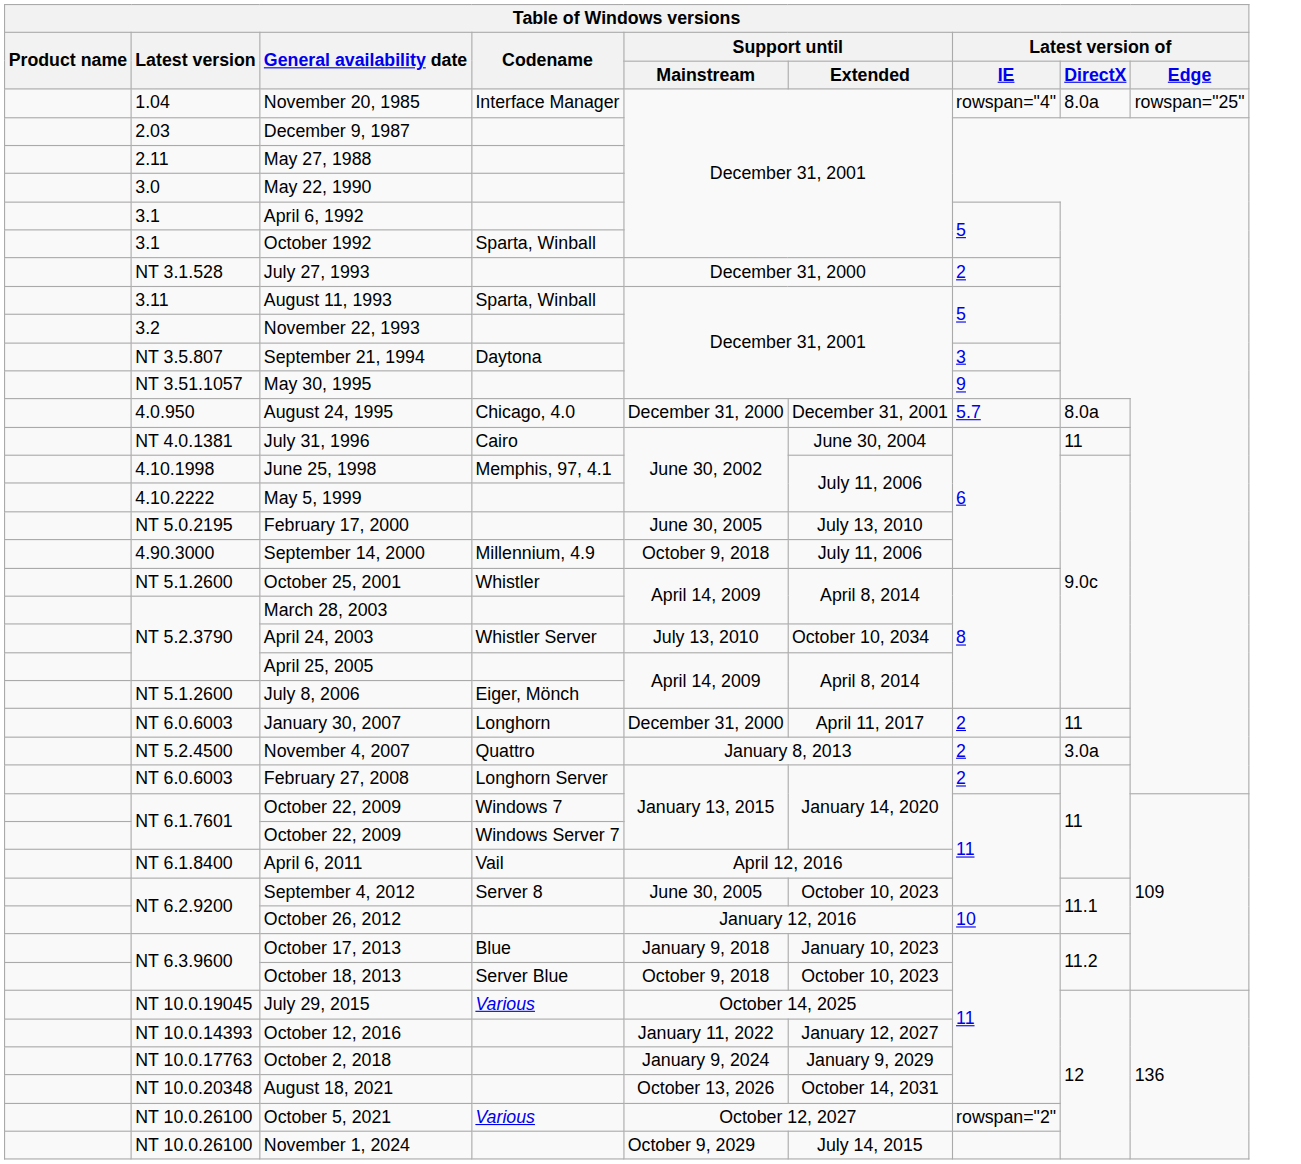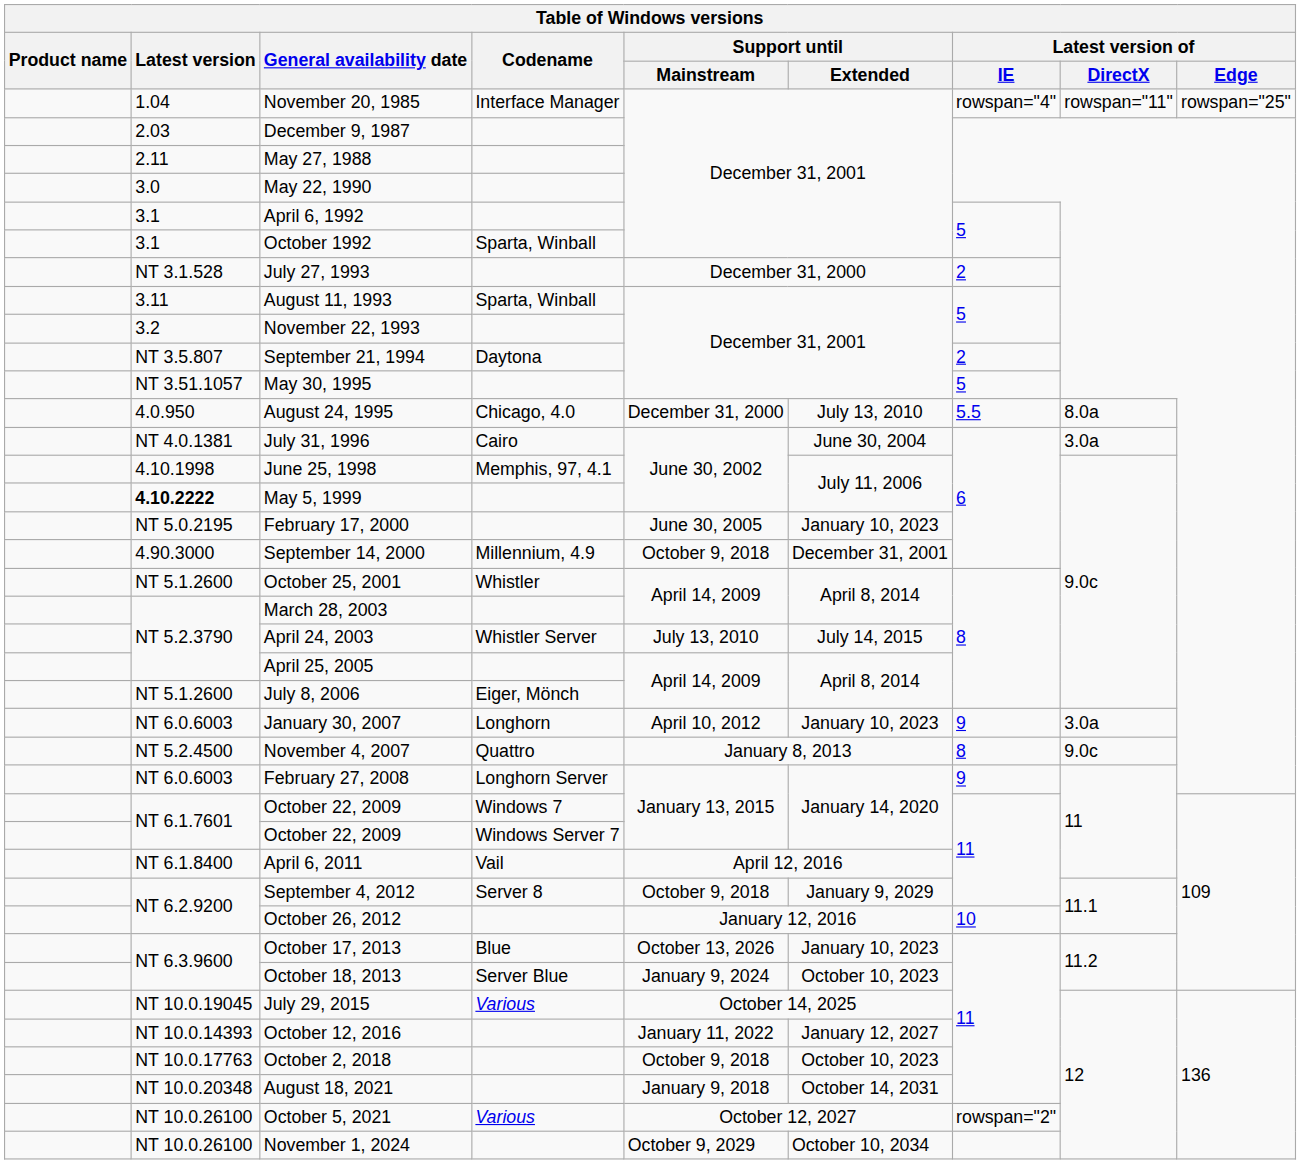(1082, 103) 8.0a -> (1119, 103) rowspan="11"
(961, 356) 3 -> (961, 356) 2
(961, 384) 9 -> (961, 384) 5
(870, 412) December 31, 2001 -> (870, 412) July 13, 2010
(968, 412) 5.7 -> (968, 412) 5.5
(1073, 441) 11 -> (1082, 441) 3.0a
(175, 497) normal -> (175, 497) bold
(870, 525) July 13, 2010 -> (870, 525) January 10, 2023
(870, 553) July 11, 2006 -> (870, 553) December 31, 2001
(861, 638) October 10, 2034 -> (870, 638) July 14, 2015
(706, 722) December 31, 2000 -> (706, 722) April 10, 2012
(870, 722) April 11, 2017 -> (870, 722) January 10, 2023
(961, 722) 2 -> (961, 722) 9
(1073, 722) 11 -> (1082, 722) 3.0a
(961, 750) 2 -> (961, 750) 8
(1082, 750) 3.0a -> (1081, 750) 9.0c
(961, 779) 2 -> (961, 779) 9
(706, 891) June 30, 2005 -> (706, 891) October 9, 2018
(870, 891) October 10, 2023 -> (870, 891) January 9, 2029
(706, 948) January 9, 2018 -> (706, 948) October 13, 2026
(706, 976) October 9, 2018 -> (706, 976) January 9, 2024
(706, 1060) January 9, 2024 -> (706, 1060) October 9, 2018
(870, 1060) January 9, 2029 -> (870, 1060) October 10, 2023
(706, 1088) October 13, 2026 -> (706, 1088) January 9, 2018
(870, 1145) July 14, 2015 -> (861, 1145) October 10, 2034
